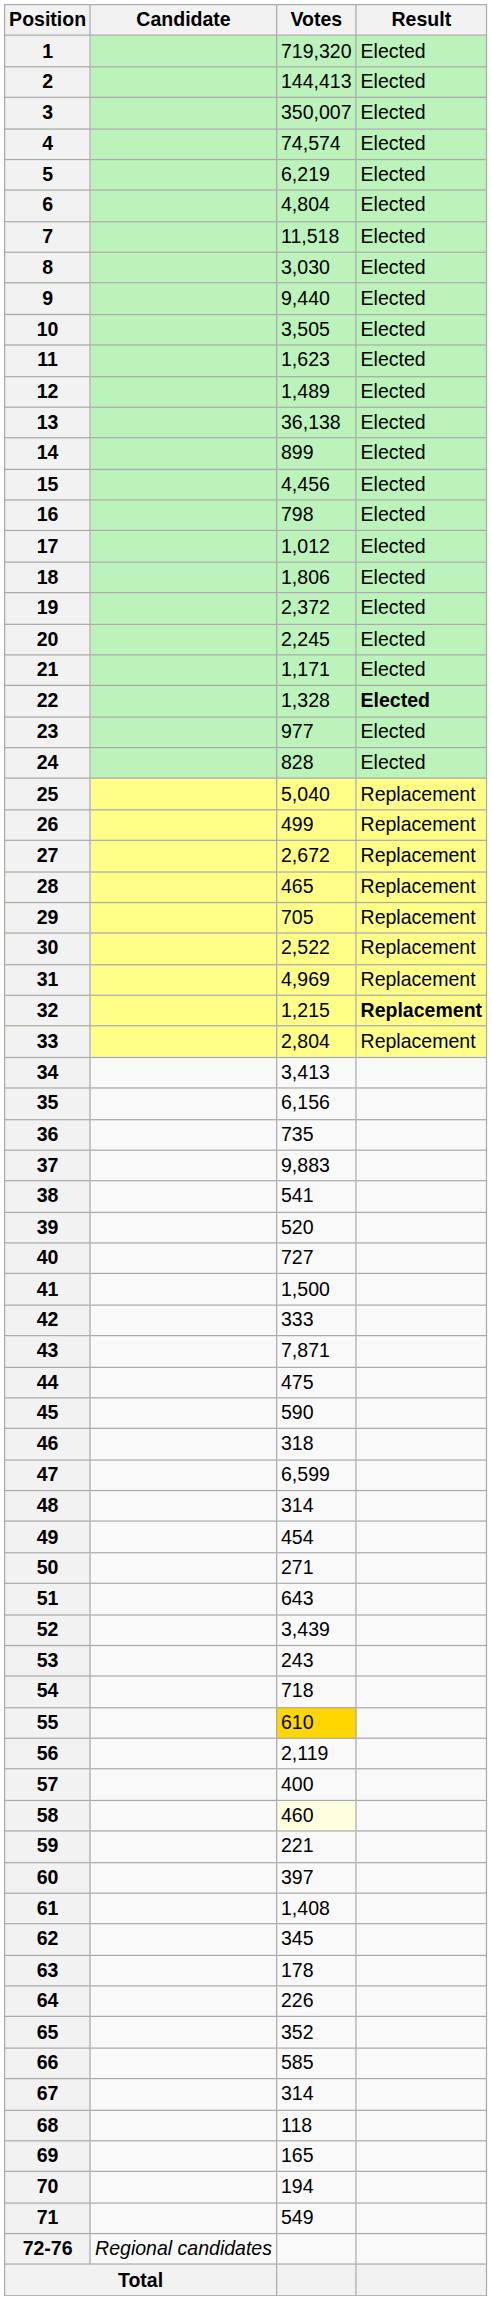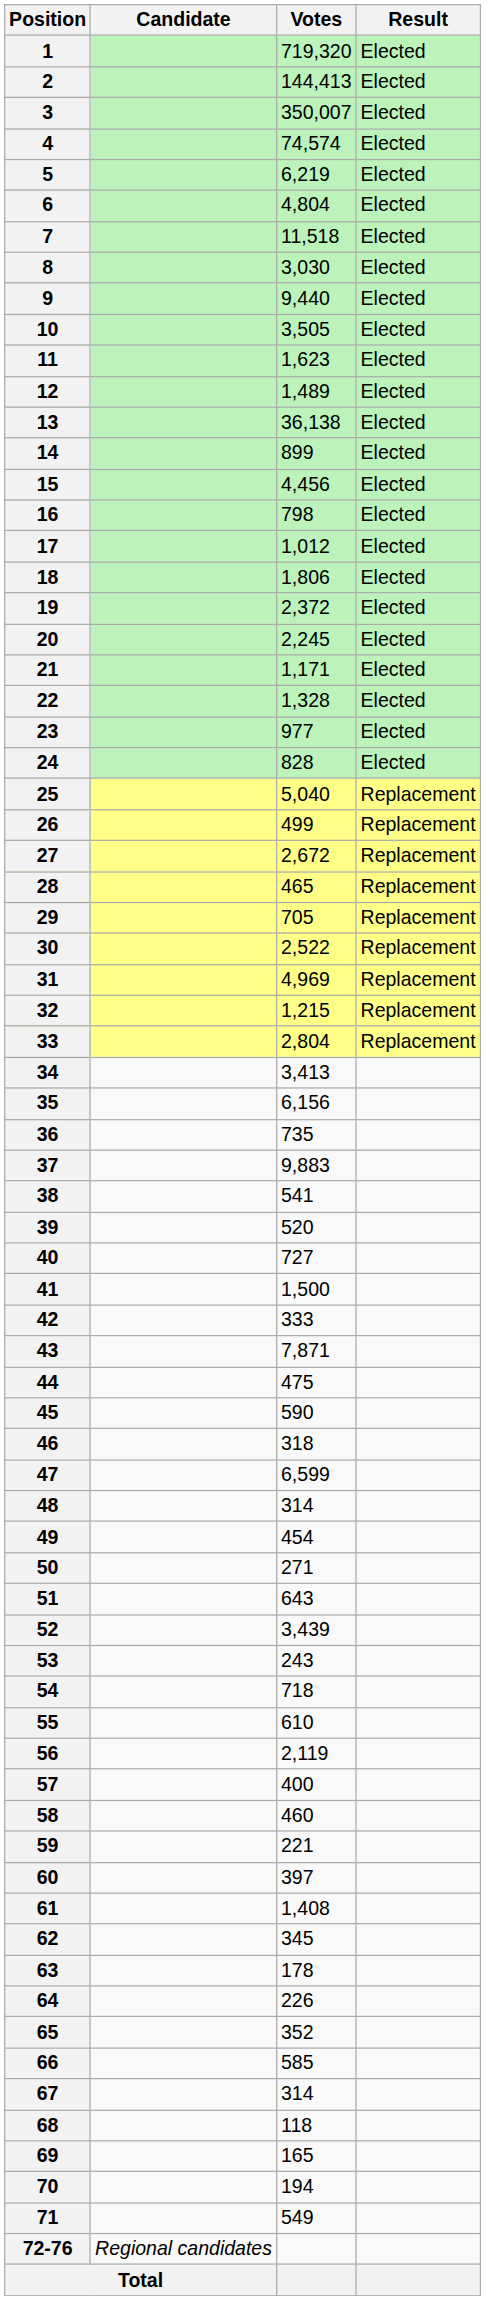(395, 701) bold -> (393, 701) normal
(421, 1010) bold -> (418, 1010) normal
(297, 1722) gold background -> (297, 1722) no background
(297, 1815) lightyellow background -> (297, 1815) no background
